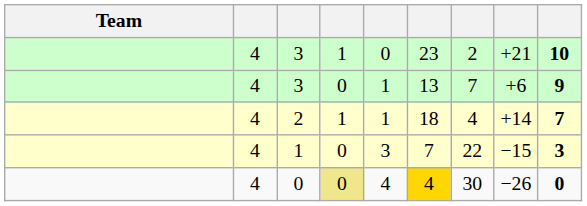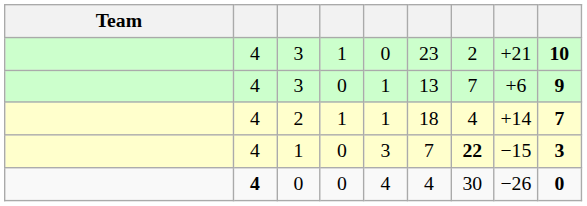(472, 151) normal -> (472, 151) bold
(255, 183) normal -> (255, 183) bold
(342, 183) khaki background -> (342, 183) no background
(429, 183) gold background -> (429, 183) no background
